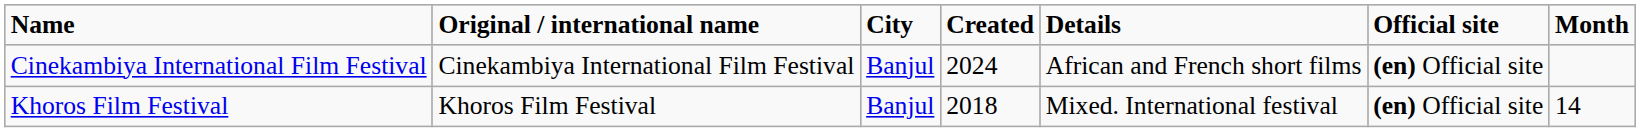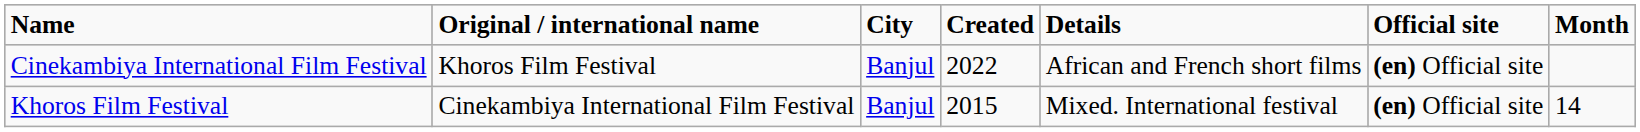(646, 65) Cinekambiya International Film Festival -> (547, 65) Khoros Film Festival
(972, 65) 2024 -> (972, 65) 2022
(547, 106) Khoros Film Festival -> (646, 106) Cinekambiya International Film Festival
(972, 106) 2018 -> (972, 106) 2015
